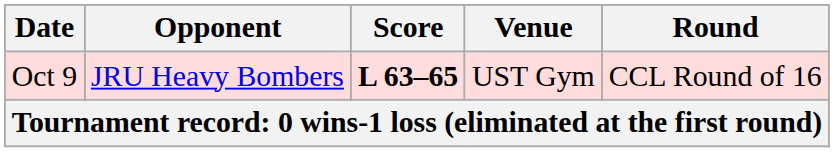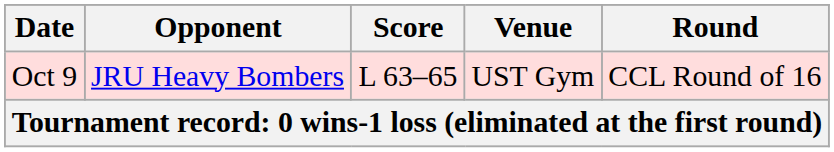(408, 75) bold -> (408, 75) normal
